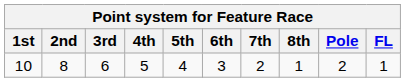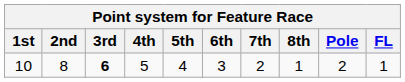(105, 65) normal -> (105, 65) bold
